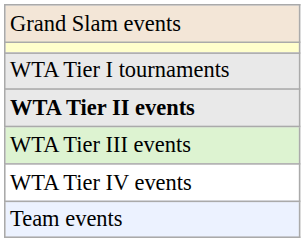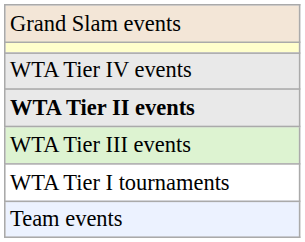(120, 70) WTA Tier I tournaments -> (101, 70) WTA Tier IV events
(101, 182) WTA Tier IV events -> (120, 182) WTA Tier I tournaments
